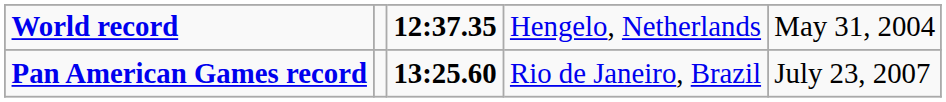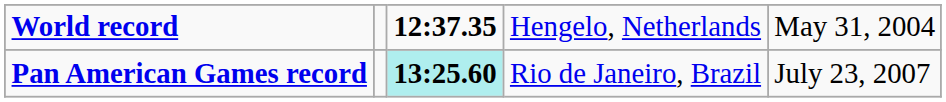(445, 73) no background -> (445, 73) paleturquoise background
